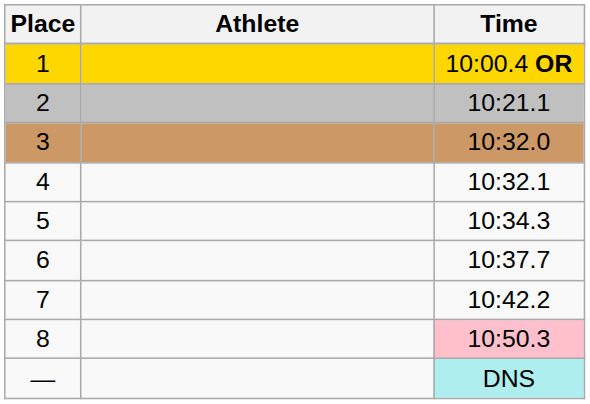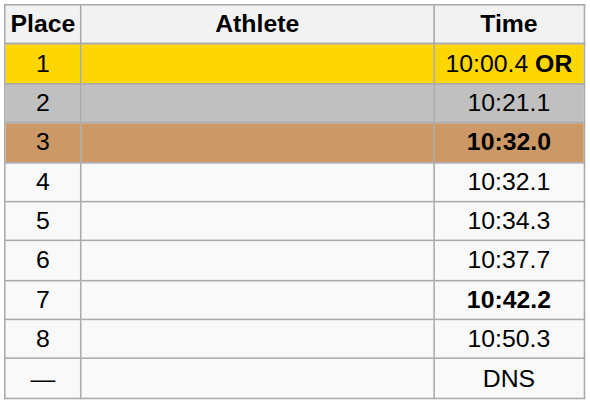(509, 142) normal -> (509, 142) bold
(509, 299) normal -> (509, 299) bold
(509, 338) pink background -> (509, 338) no background
(509, 378) paleturquoise background -> (509, 378) no background
